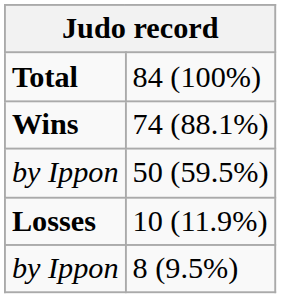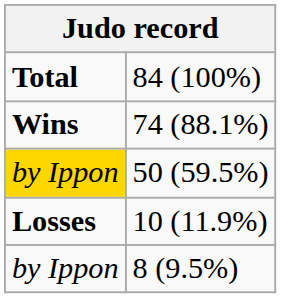(65, 172) no background -> (65, 172) gold background
